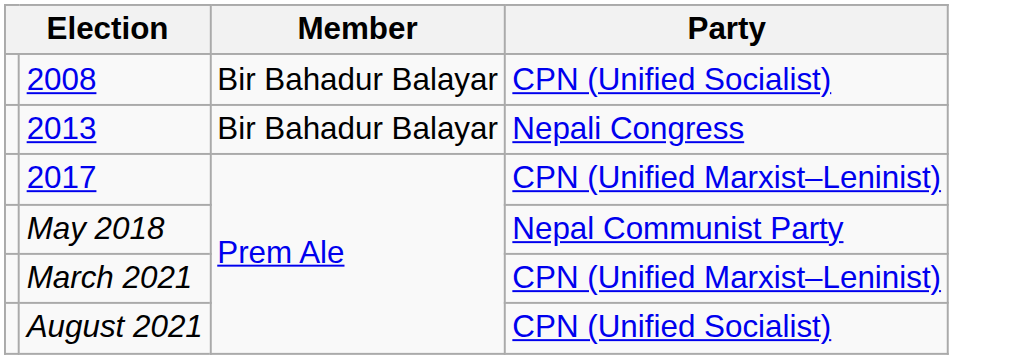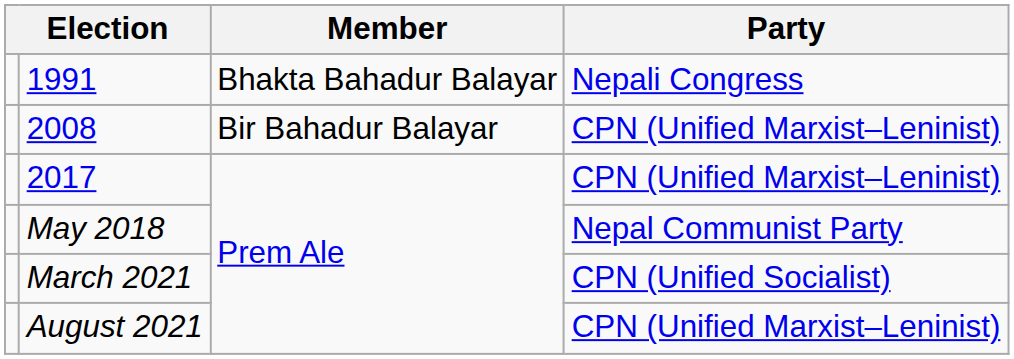+ row: (62, 79)
(672, 79) CPN (Unified Socialist) -> (786, 128) CPN (Unified Marxist–Leninist)
- row: (62, 128)
(727, 278) CPN (Unified Marxist–Leninist) -> (731, 278) CPN (Unified Socialist)
(672, 327) CPN (Unified Socialist) -> (786, 327) CPN (Unified Marxist–Leninist)
